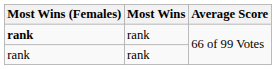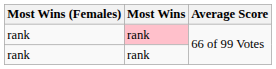(20, 34) bold -> (19, 34) normal
(138, 34) no background -> (138, 34) pink background
